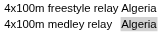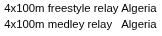(139, 24) lightgrey background -> (139, 24) no background
